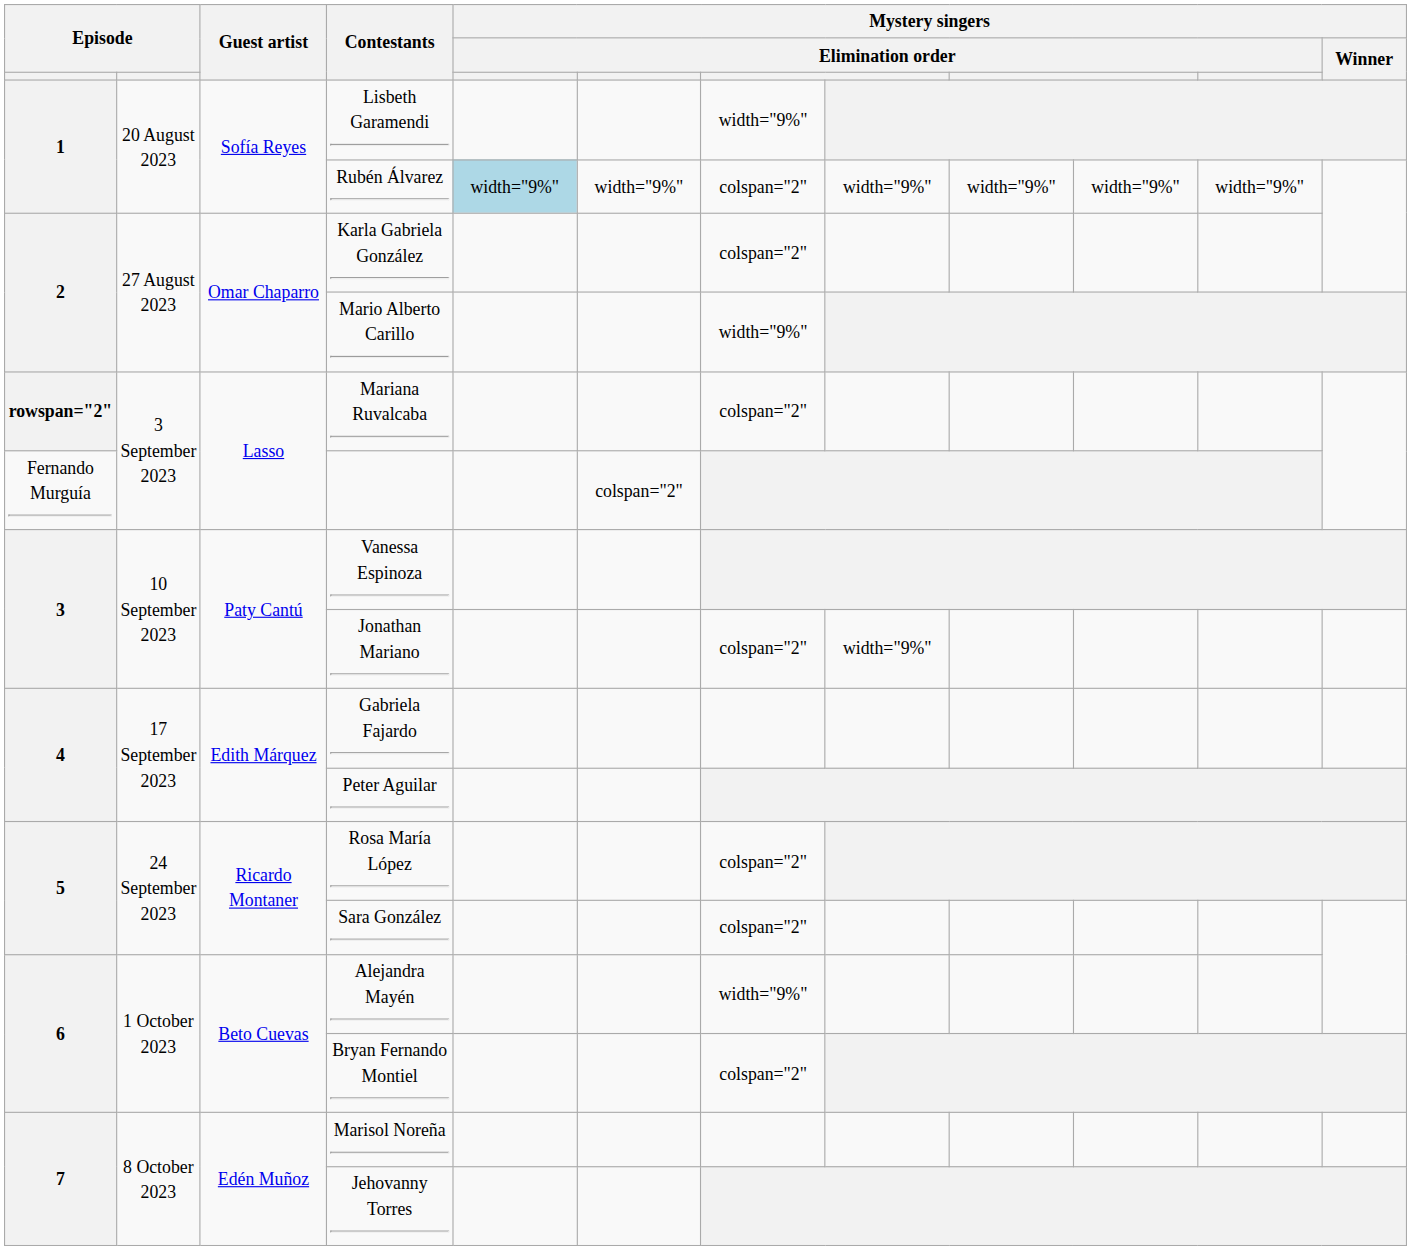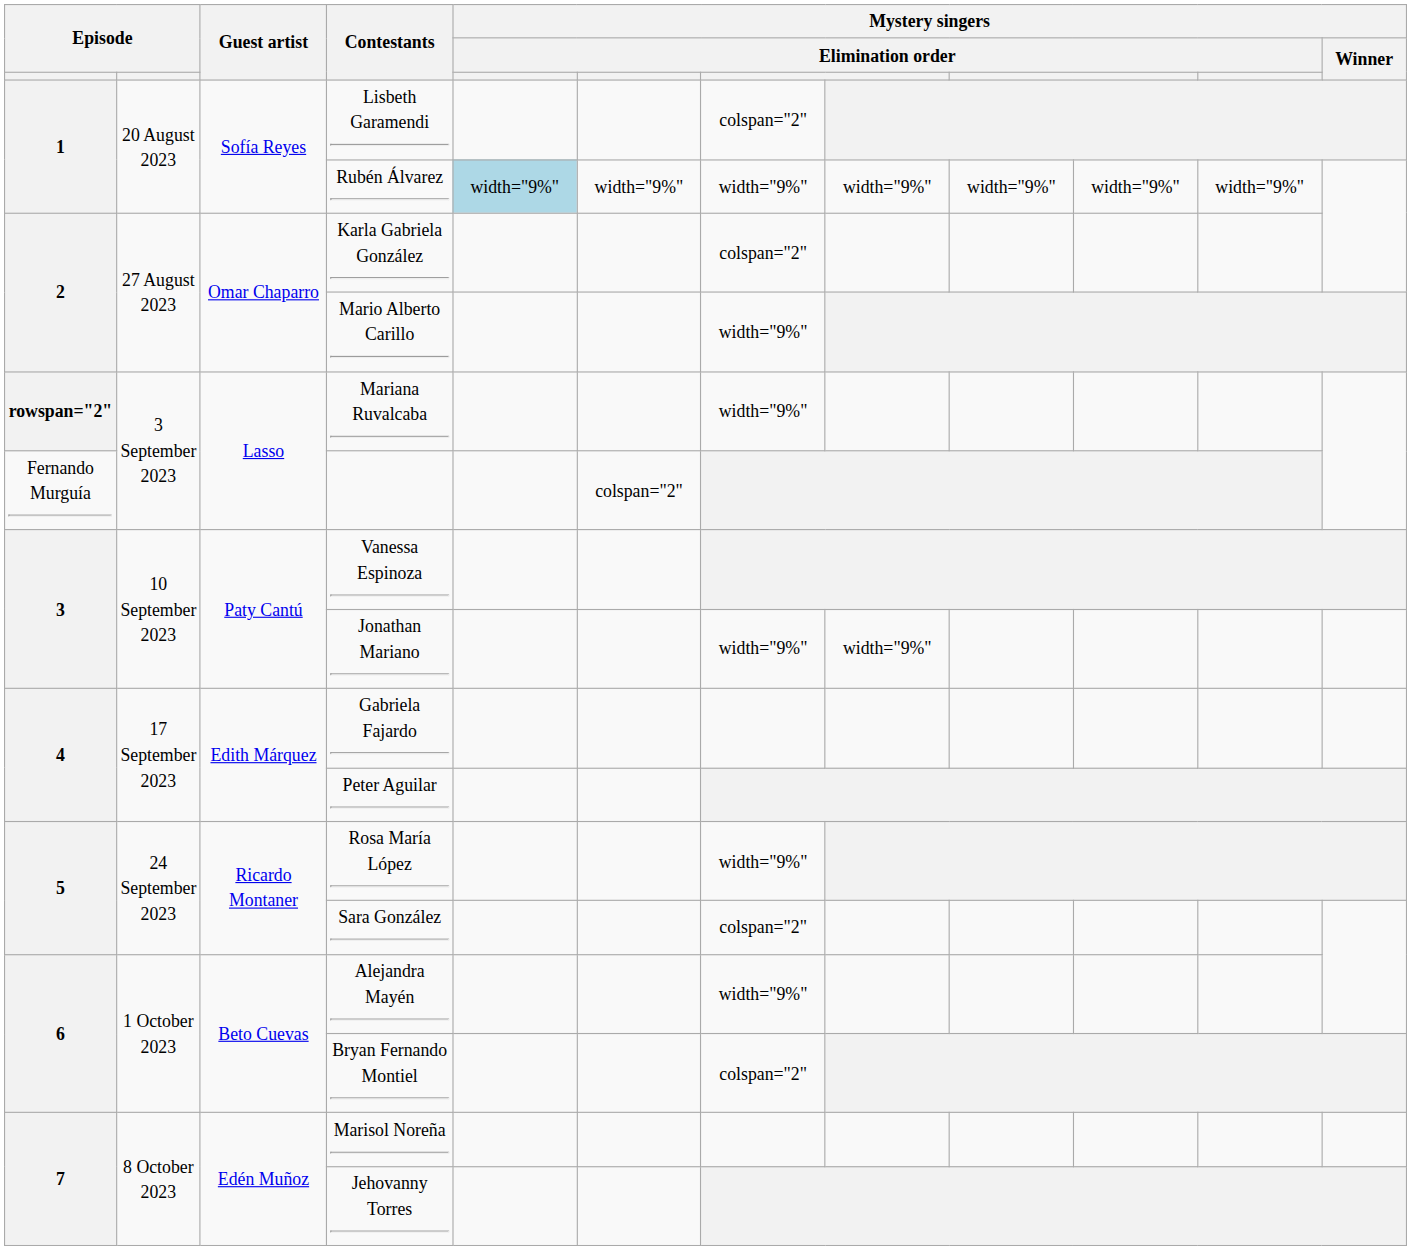(763, 120) width="9%" -> (763, 120) colspan="2"
(763, 186) colspan="2" -> (763, 186) width="9%"
(763, 411) colspan="2" -> (763, 411) width="9%"
(763, 649) colspan="2" -> (763, 649) width="9%"
(763, 861) colspan="2" -> (763, 861) width="9%"
